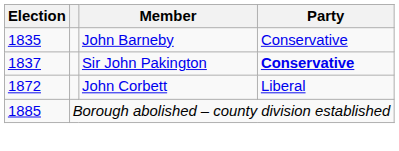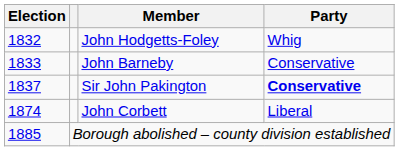+ row: (150, 39)
(24, 39) 1835 -> (24, 63) 1833
(24, 87) 1872 -> (24, 110) 1874
